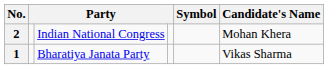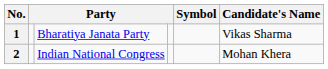rows swapped: (16, 53) <-> (16, 34)
